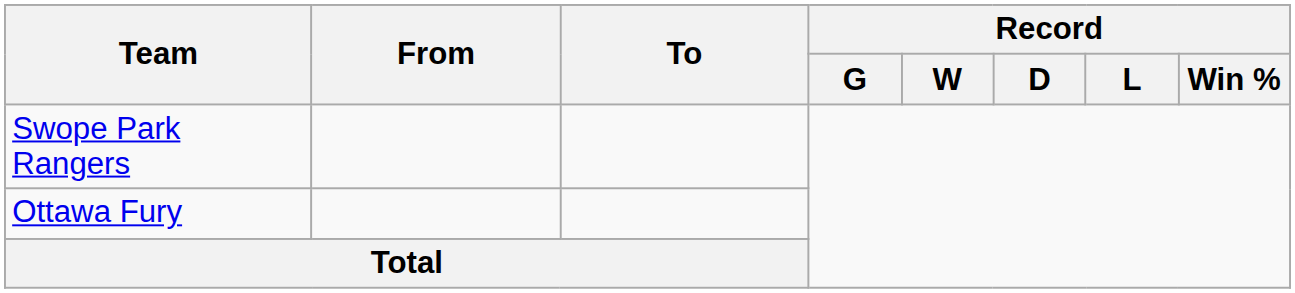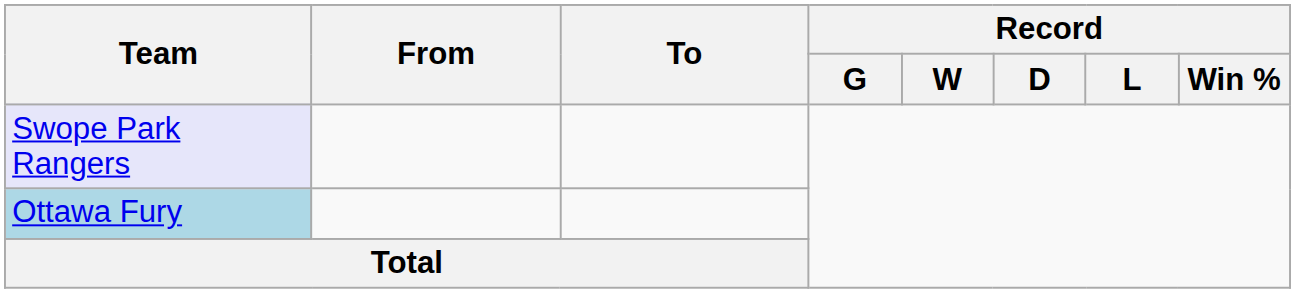(96, 145) no background -> (96, 145) lavender background
(97, 212) no background -> (97, 212) lightblue background
